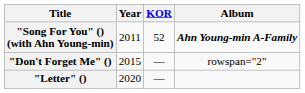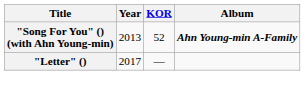(130, 37) 2011 -> (130, 37) 2013
- row: (60, 61)
(130, 79) 2020 -> (130, 61) 2017
